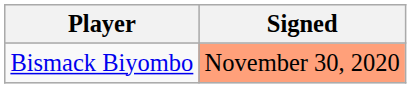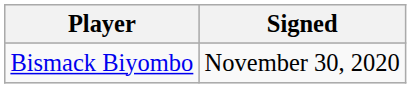(302, 62) lightsalmon background -> (302, 62) no background
